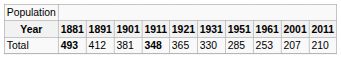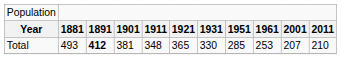(69, 45) bold -> (69, 45) normal
(97, 45) normal -> (97, 45) bold
(153, 45) bold -> (153, 45) normal
